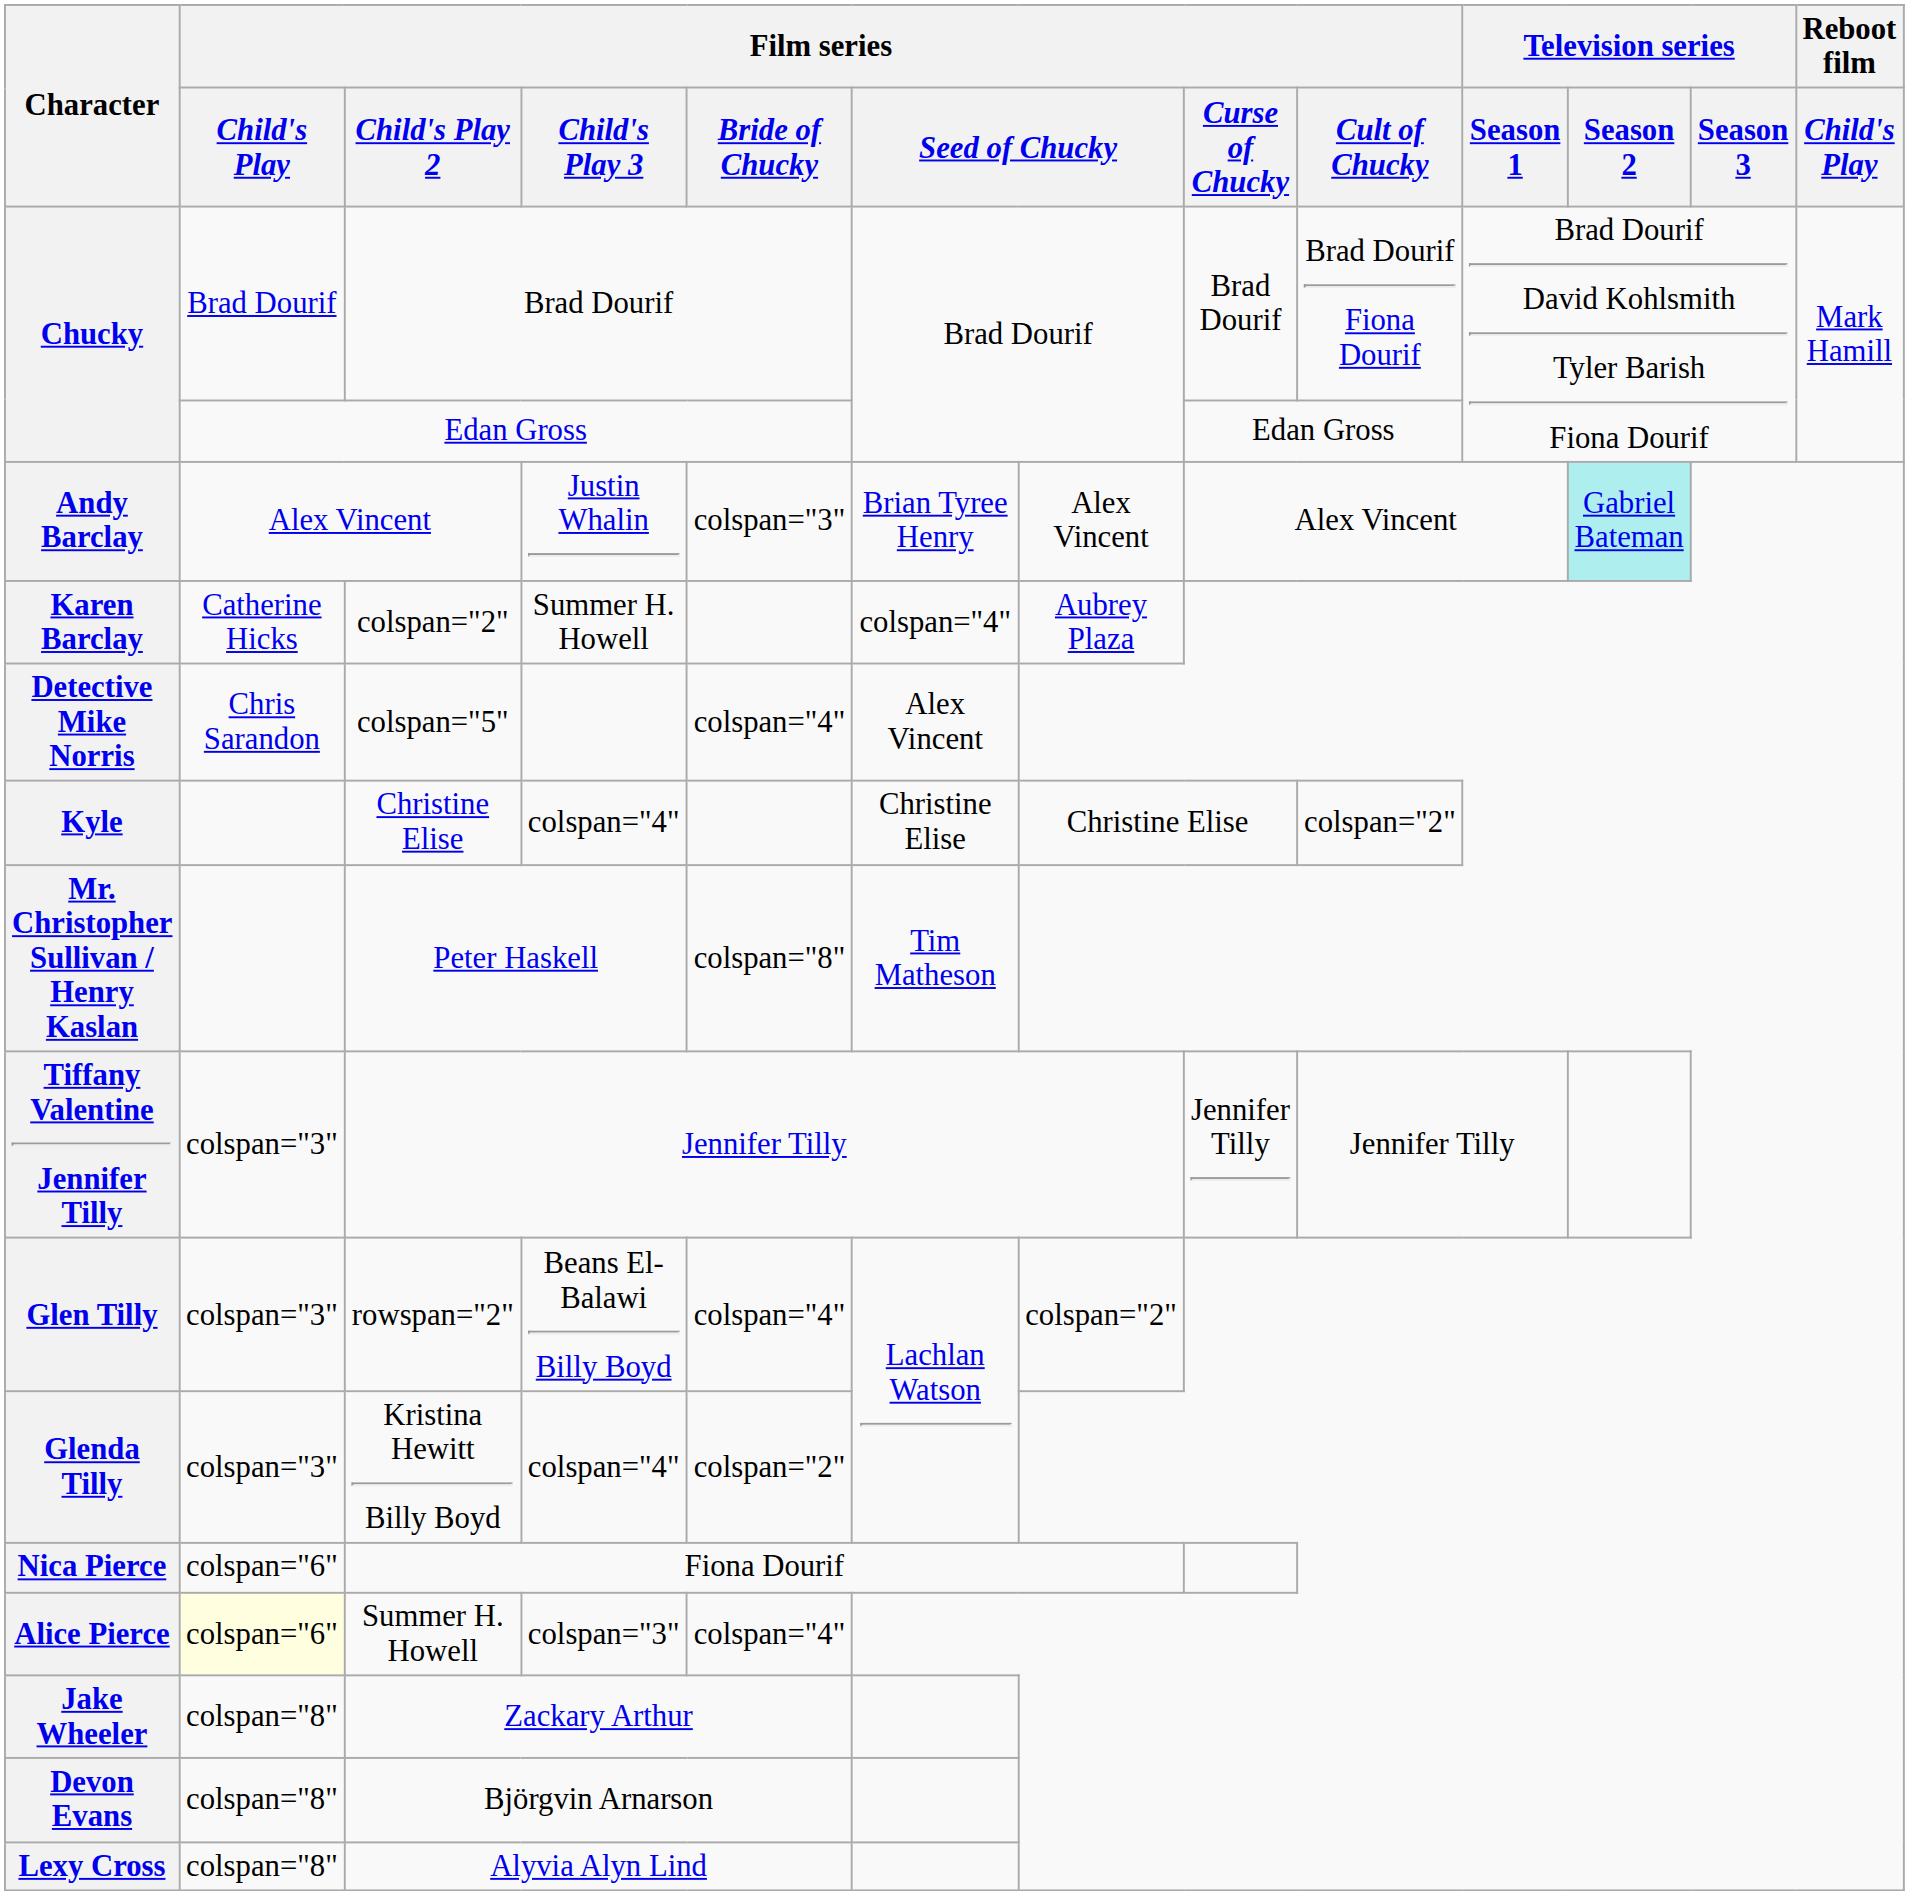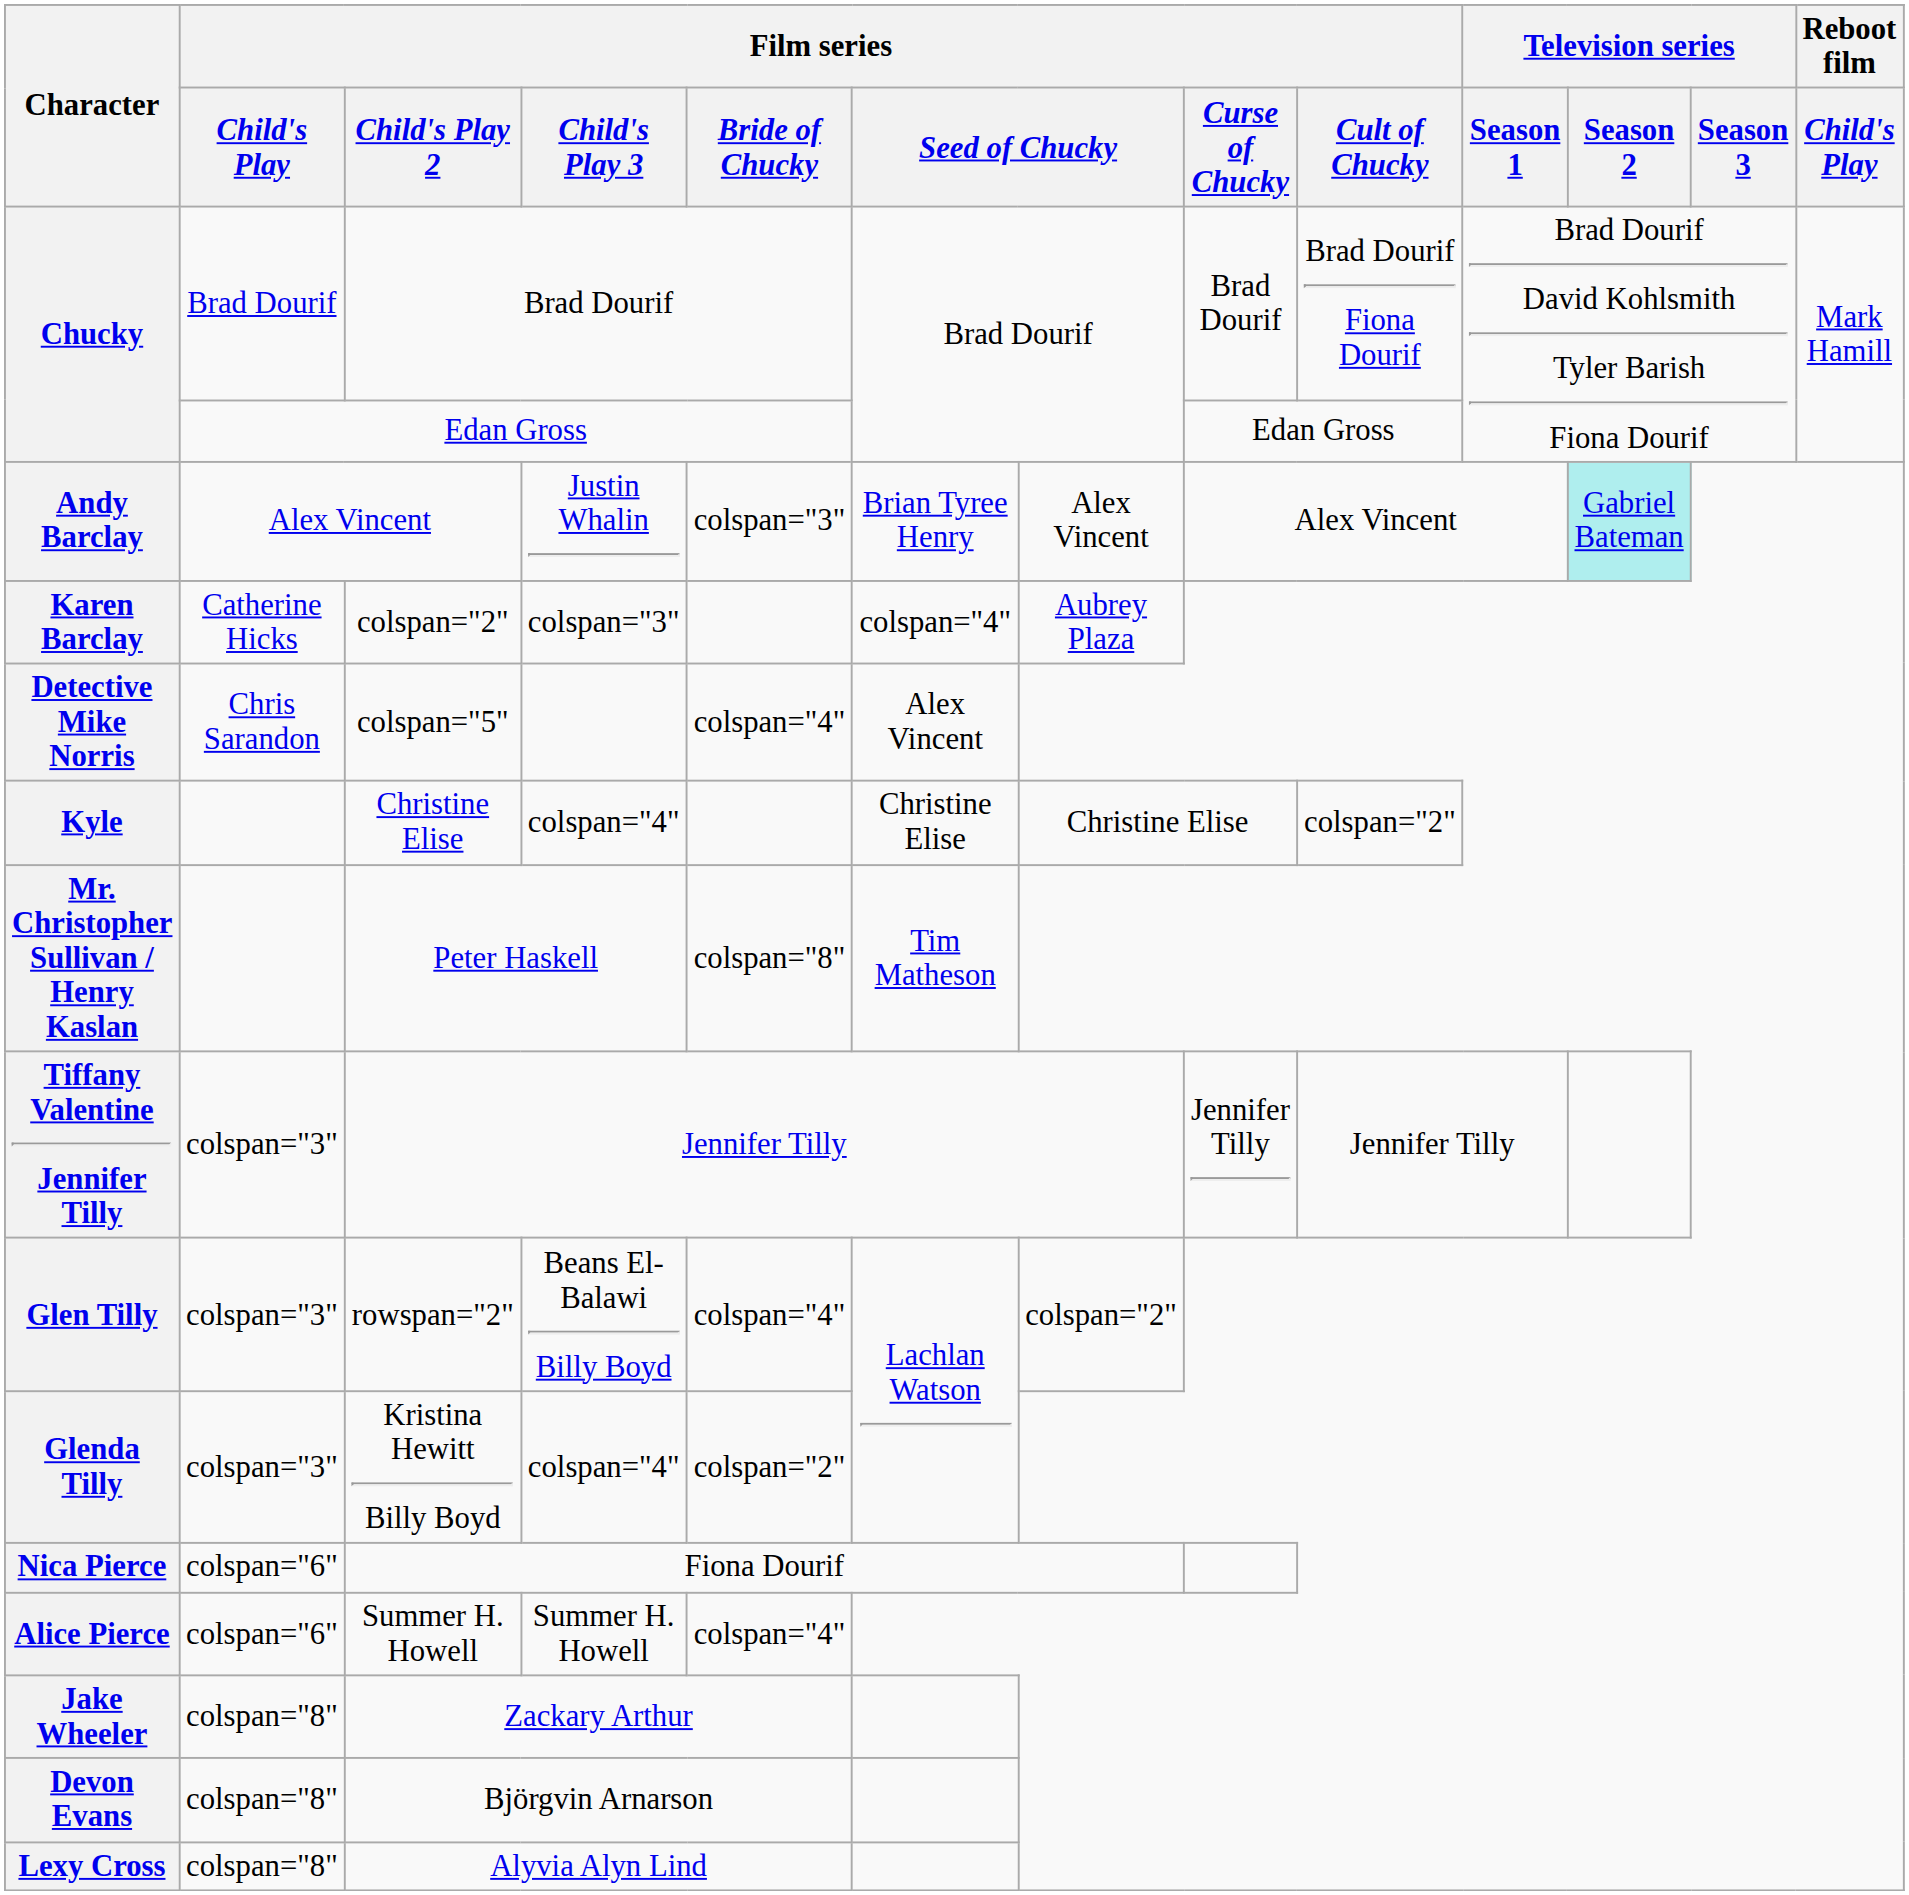(604, 621) Summer H. Howell -> (604, 621) colspan="3"
(262, 1633) lightyellow background -> (262, 1633) no background
(604, 1633) colspan="3" -> (604, 1633) Summer H. Howell
